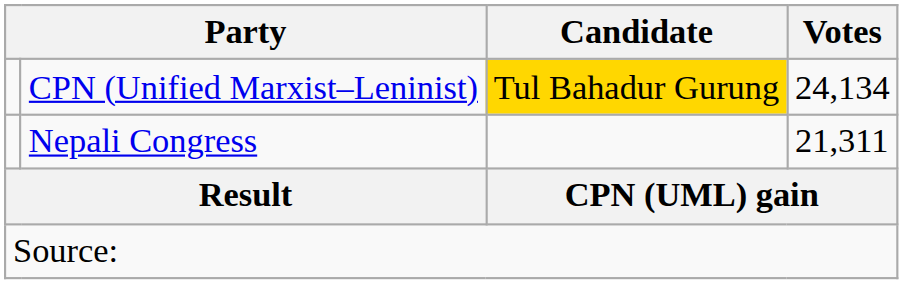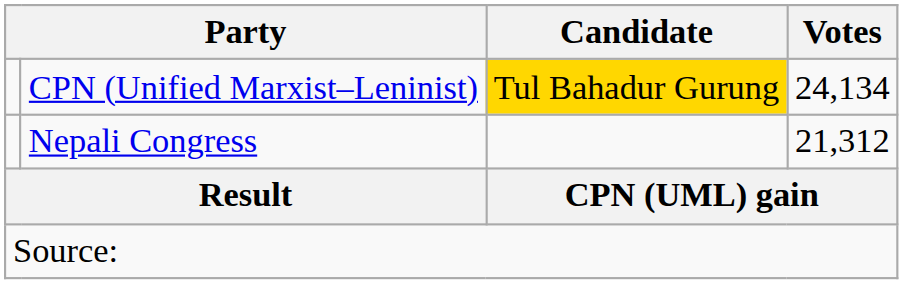(842, 140) 21,311 -> (842, 140) 21,312
